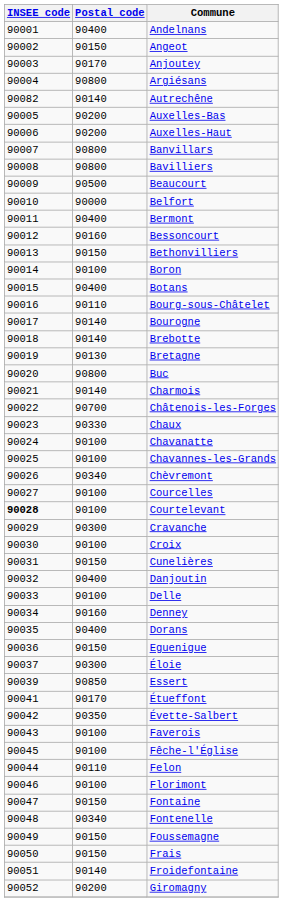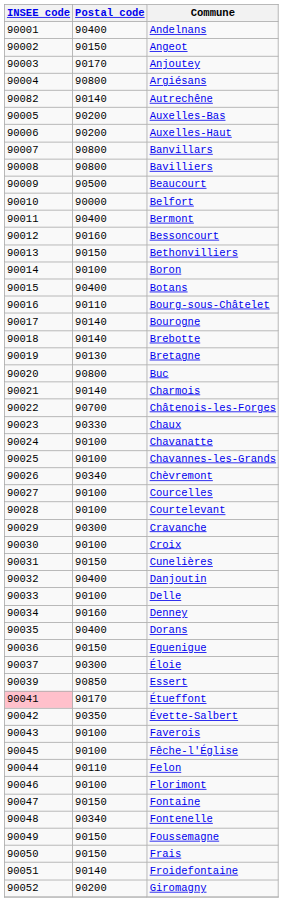(23, 511) bold -> (23, 511) normal
(23, 699) no background -> (23, 699) pink background
